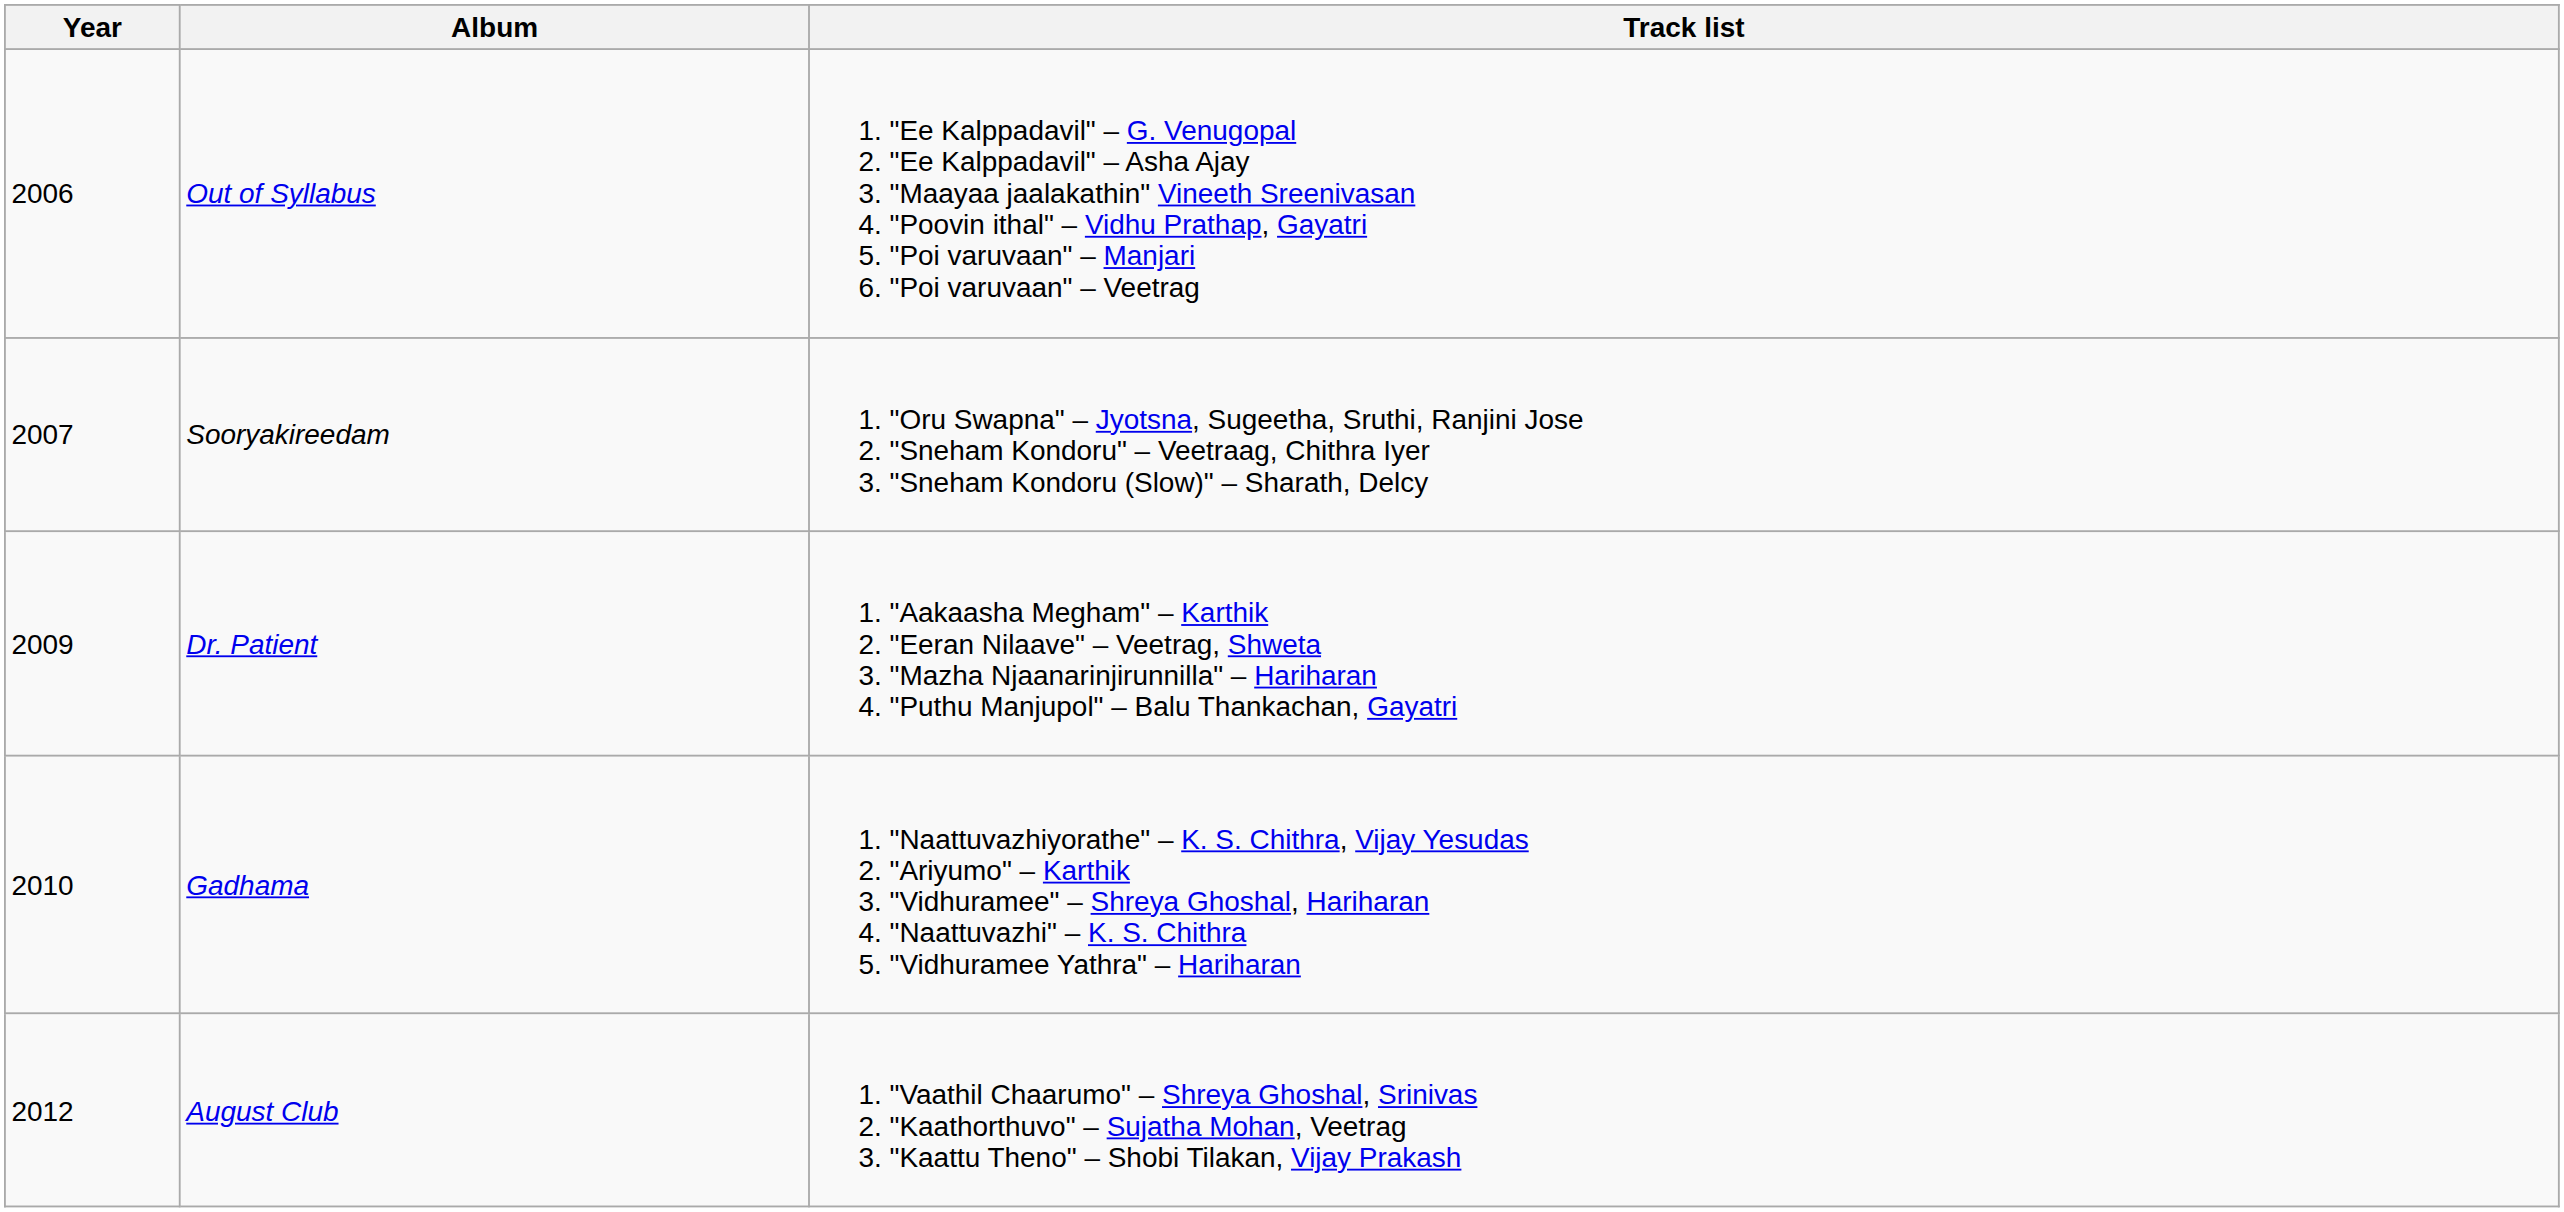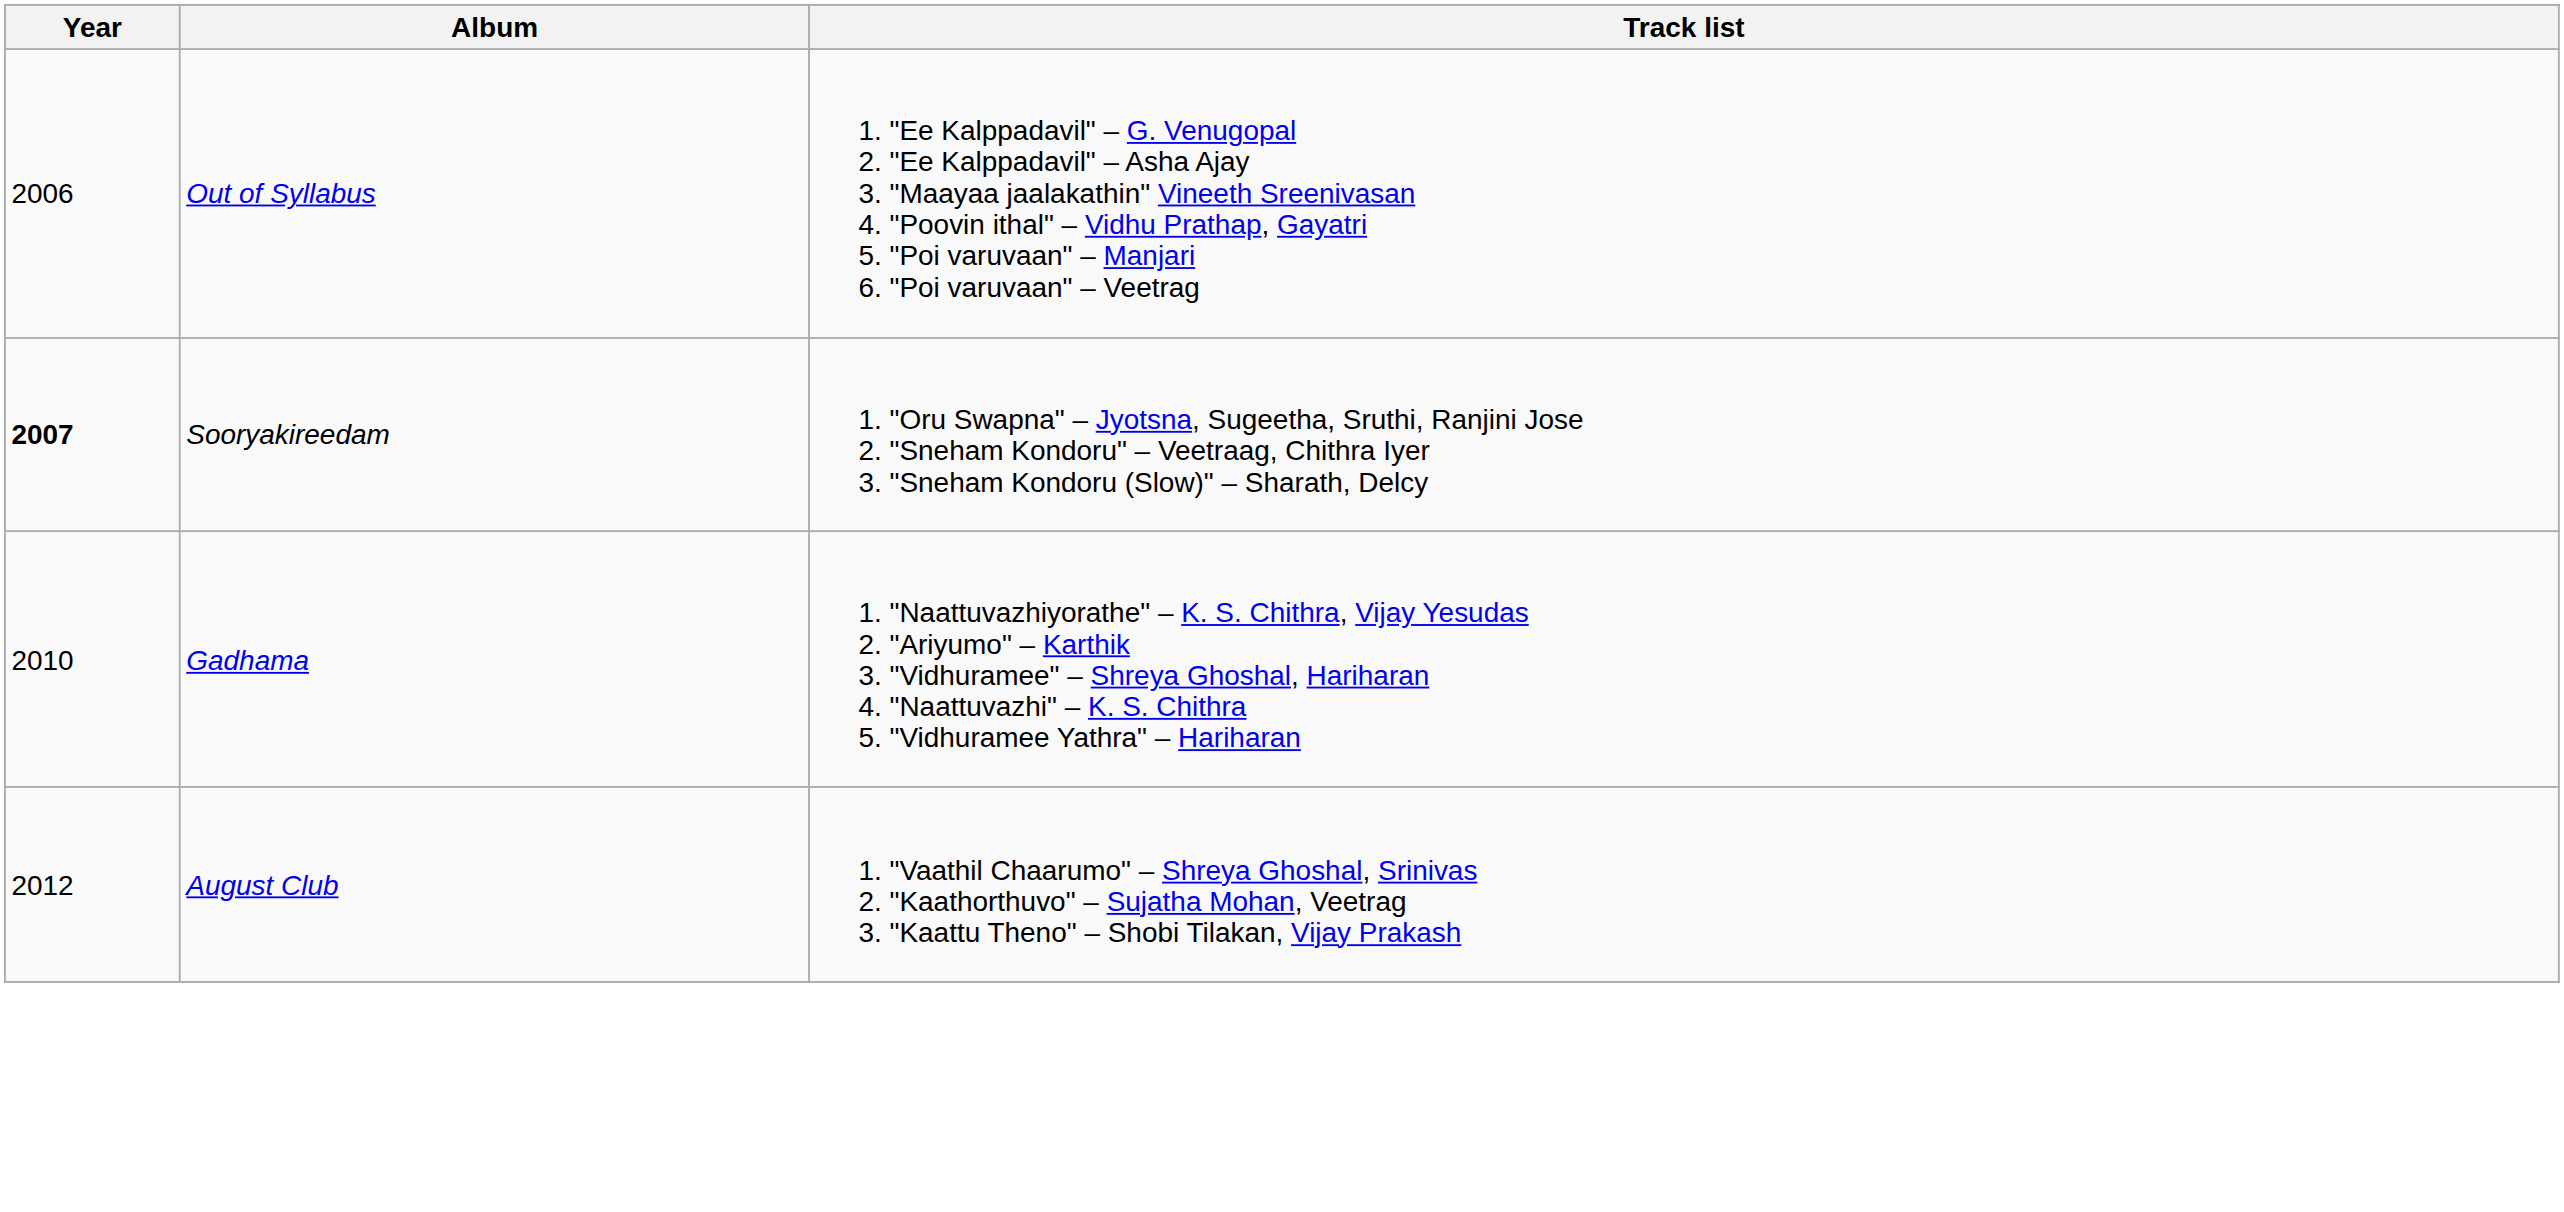(43, 434) normal -> (43, 434) bold
- row: (252, 644)
